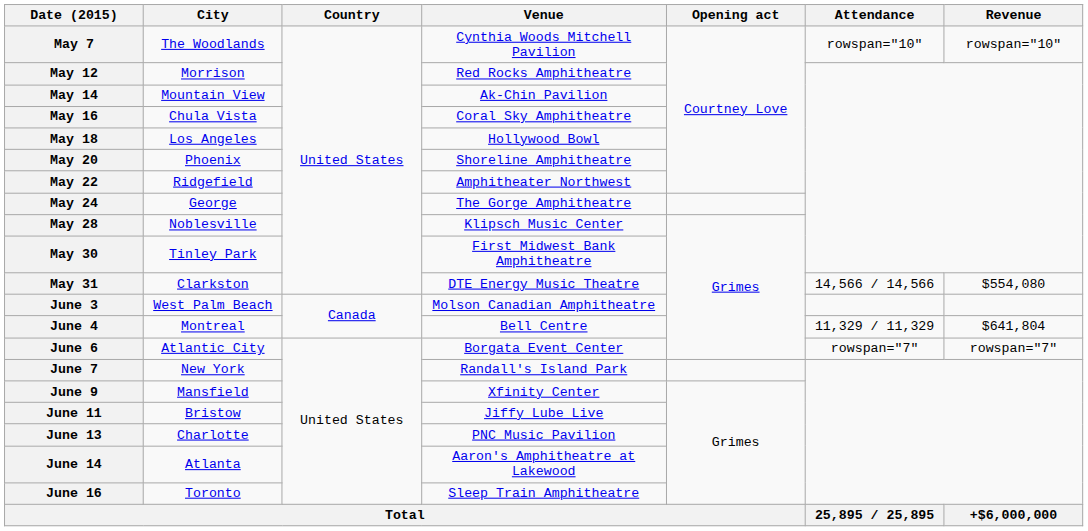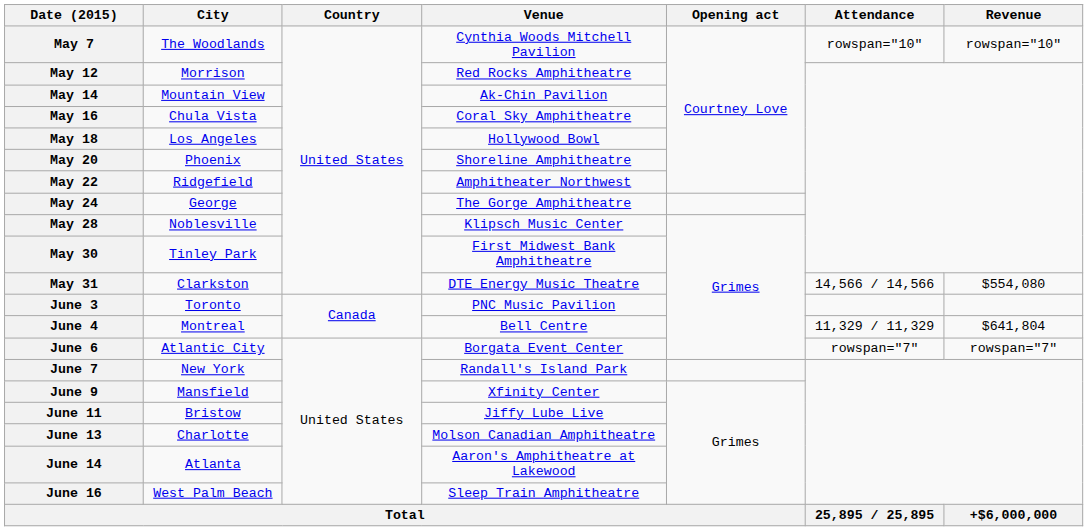(213, 305) West Palm Beach -> (213, 305) Toronto
(544, 305) Molson Canadian Amphitheatre -> (544, 305) PNC Music Pavilion
(544, 435) PNC Music Pavilion -> (544, 435) Molson Canadian Amphitheatre
(213, 493) Toronto -> (213, 493) West Palm Beach
